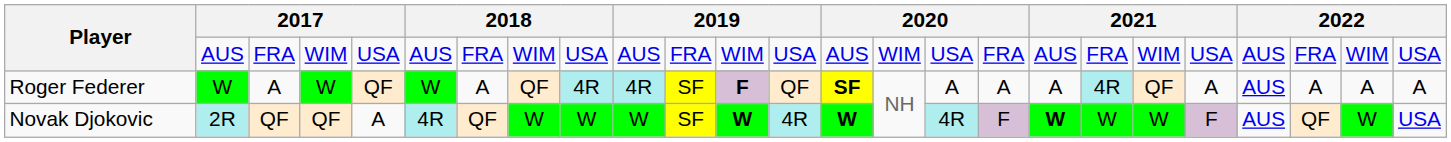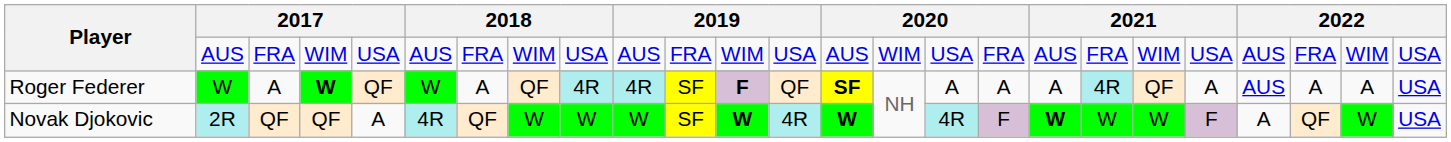(326, 86) normal -> (326, 86) bold
(1420, 86) A -> (1420, 86) USA
(1264, 119) AUS -> (1264, 119) A
